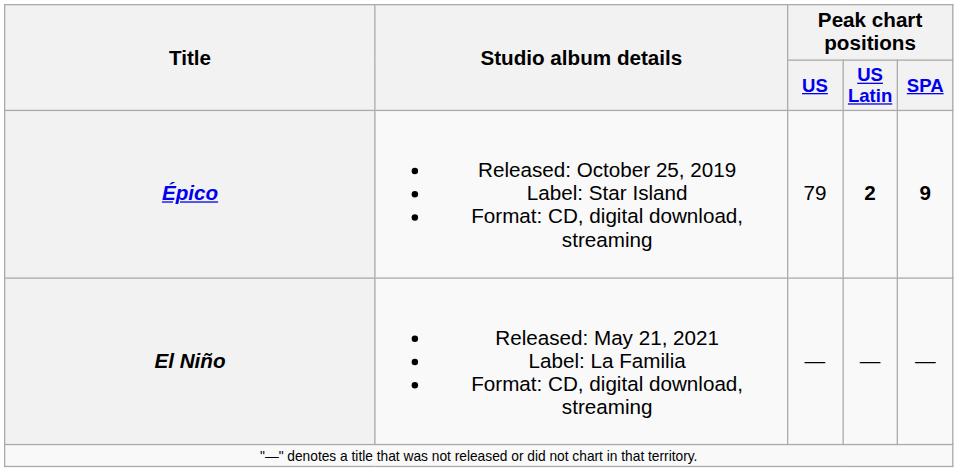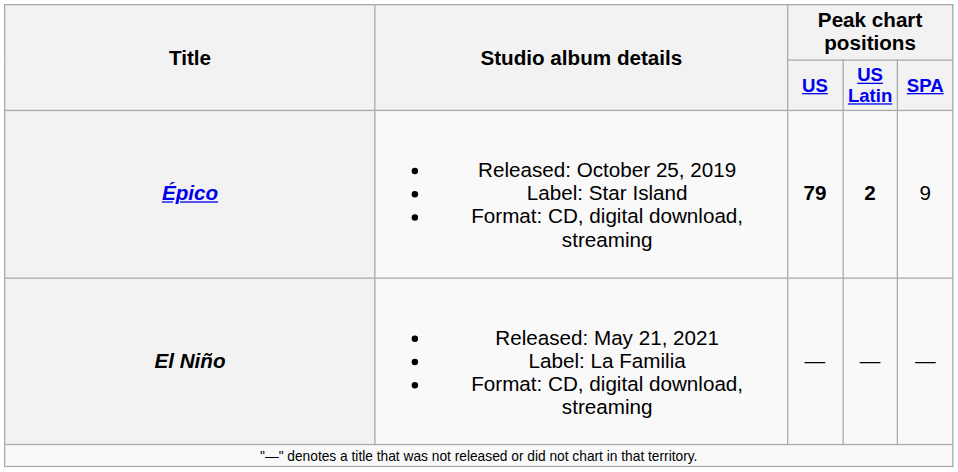(815, 193) normal -> (815, 193) bold
(925, 193) bold -> (925, 193) normal
